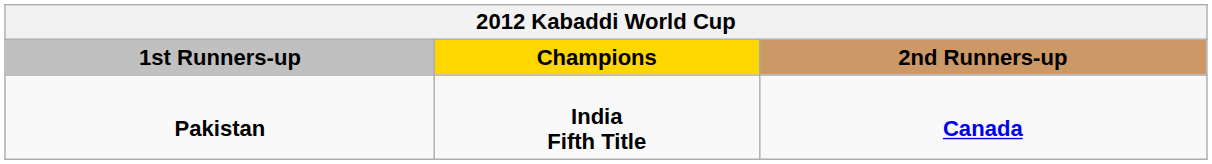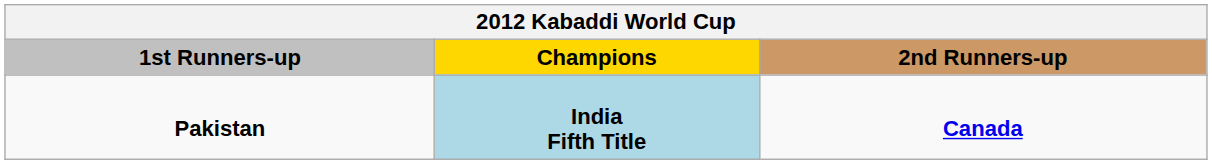(597, 129) no background -> (597, 129) lightblue background
